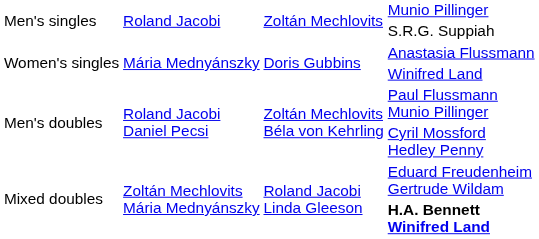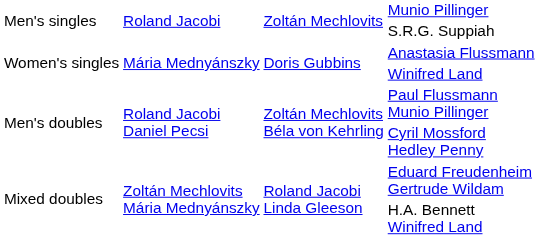(439, 218) bold -> (435, 218) normal
